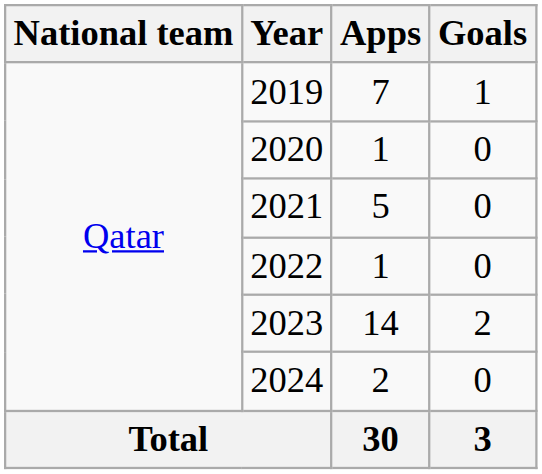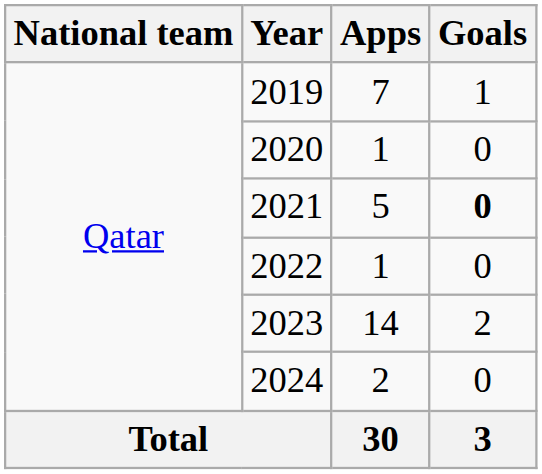(483, 206) normal -> (483, 206) bold
